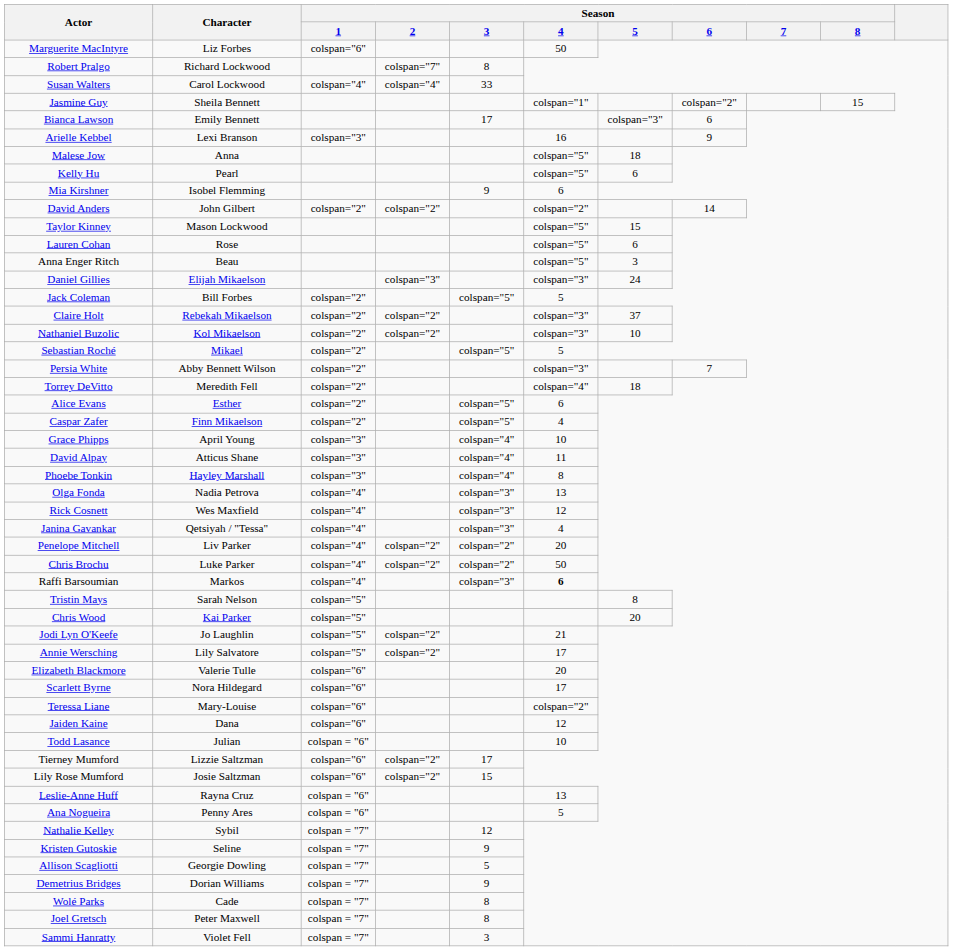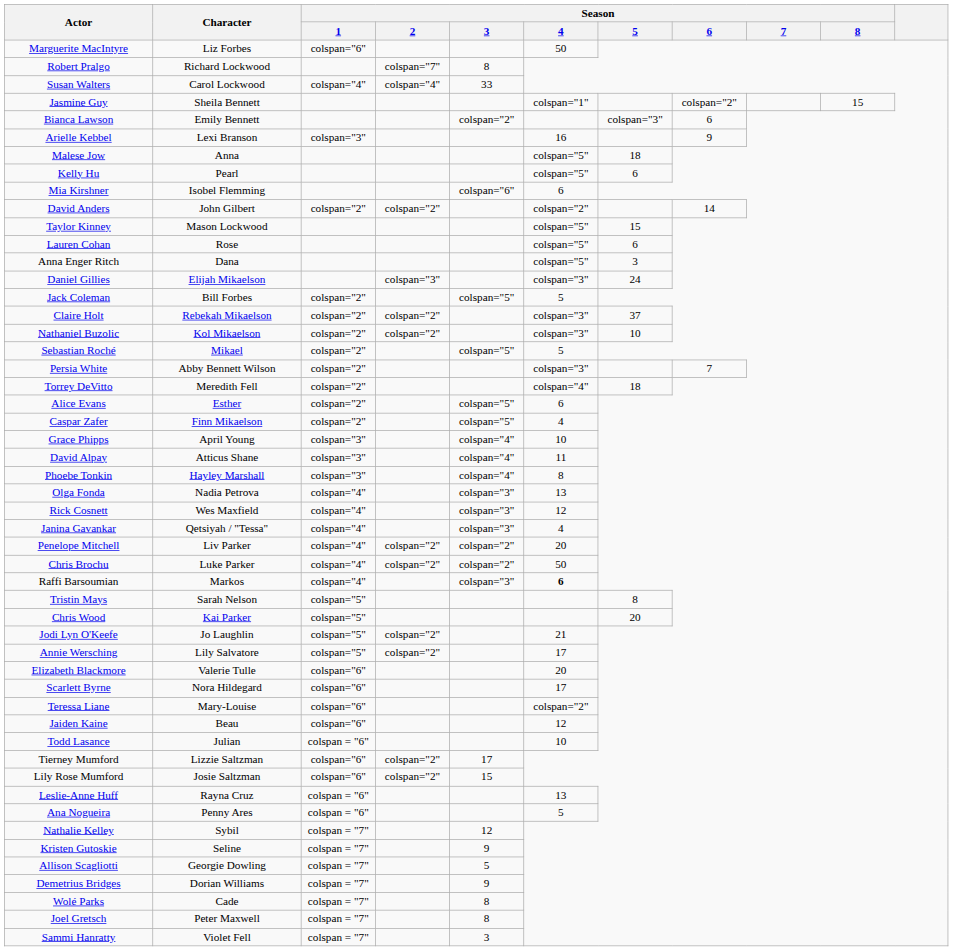(487, 119) 17 -> (487, 119) colspan="2"
(487, 191) 9 -> (487, 191) colspan="6"
(227, 262) Beau -> (227, 262) Dana
(227, 723) Dana -> (227, 723) Beau
